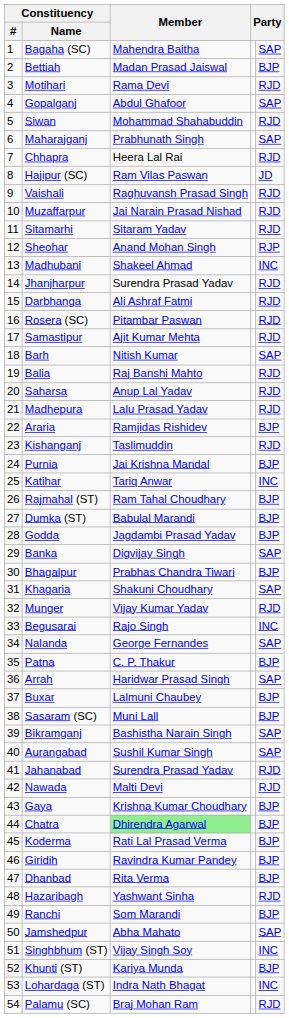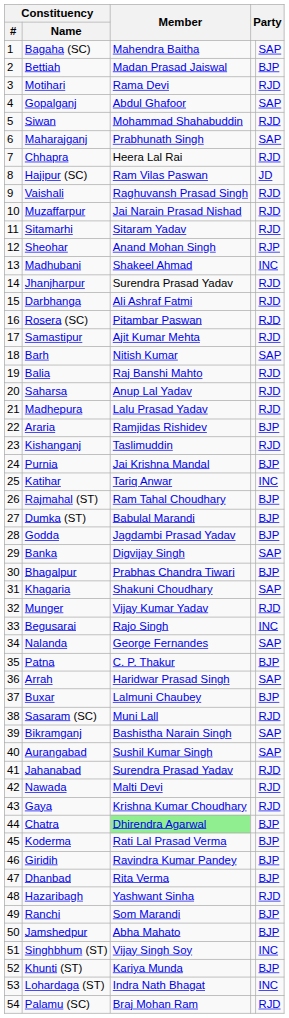(269, 716) BJP -> (270, 716) RJD
(269, 806) BJP -> (270, 806) RJD
(270, 932) SAP -> (269, 932) BJP
